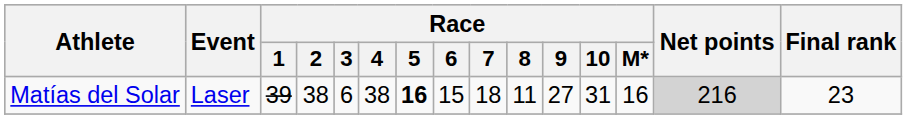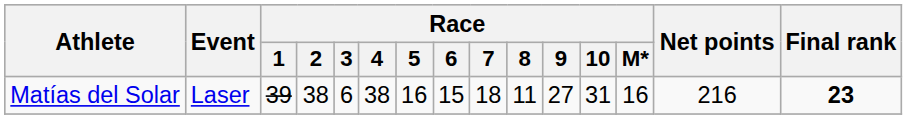(414, 96) bold -> (414, 96) normal
(717, 96) lightgrey background -> (717, 96) no background
(841, 96) normal -> (841, 96) bold
